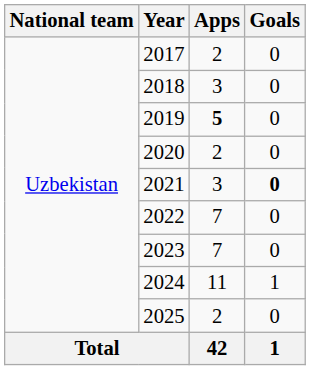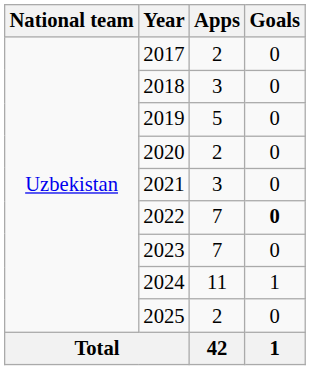(217, 119) bold -> (217, 119) normal
(275, 184) bold -> (275, 184) normal
(275, 217) normal -> (275, 217) bold
